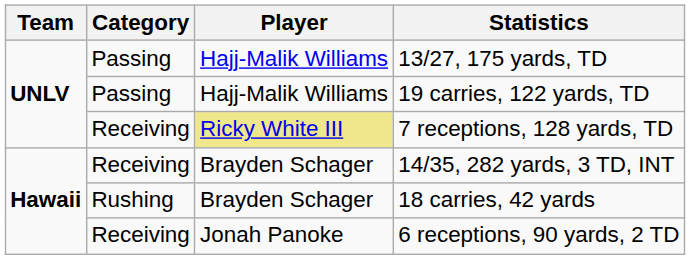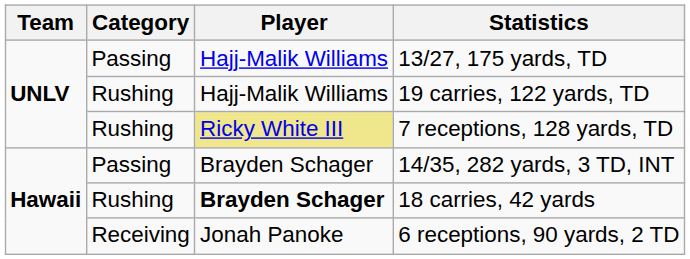(131, 93) Passing -> (133, 93) Rushing
(141, 129) Receiving -> (133, 129) Rushing
(141, 164) Receiving -> (131, 164) Passing
(287, 200) normal -> (292, 200) bold
